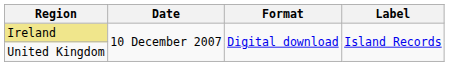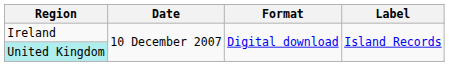(32, 33) khaki background -> (32, 33) no background
(56, 52) no background -> (56, 52) paleturquoise background
